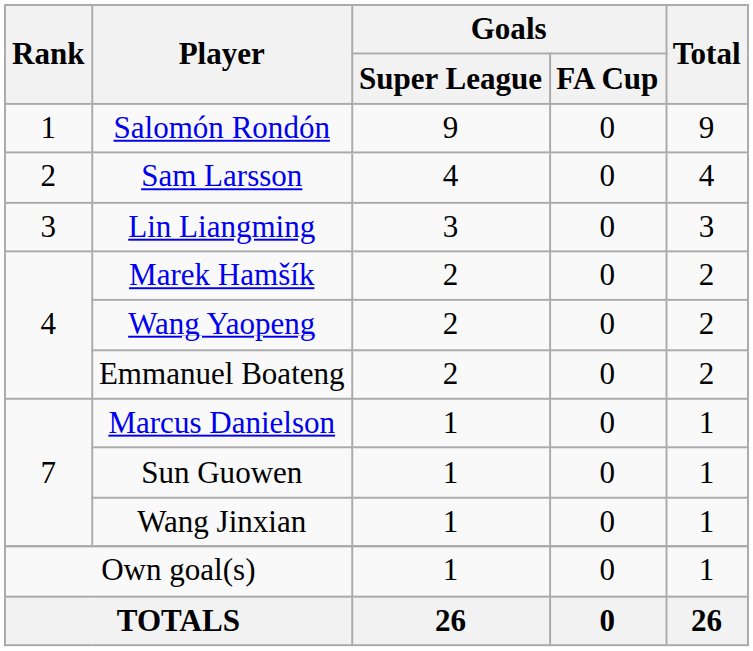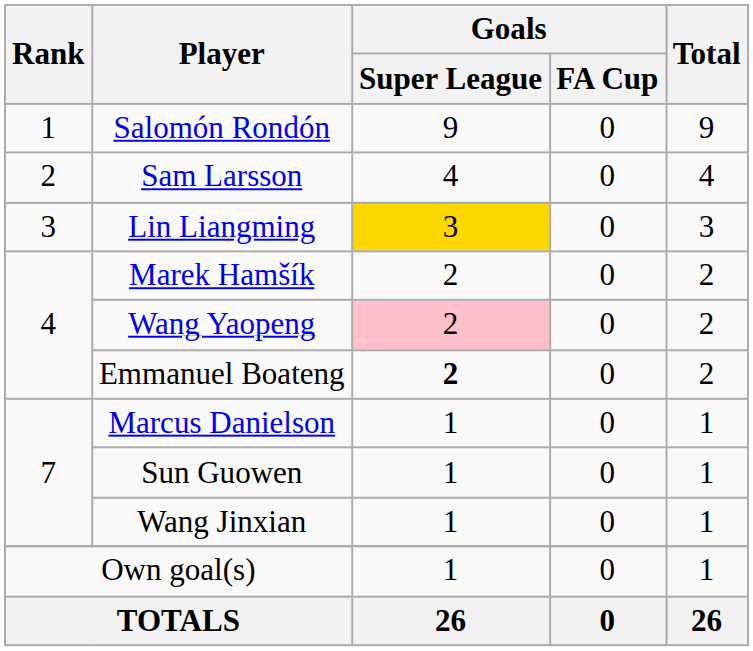(450, 226) no background -> (450, 226) gold background
(450, 324) no background -> (450, 324) pink background
(450, 373) normal -> (450, 373) bold
